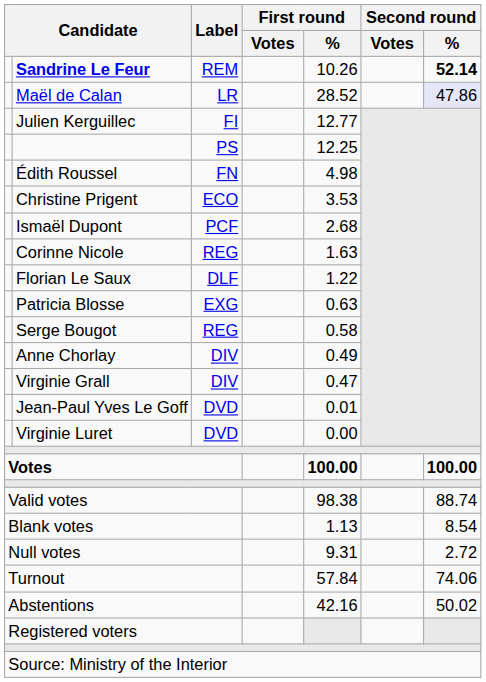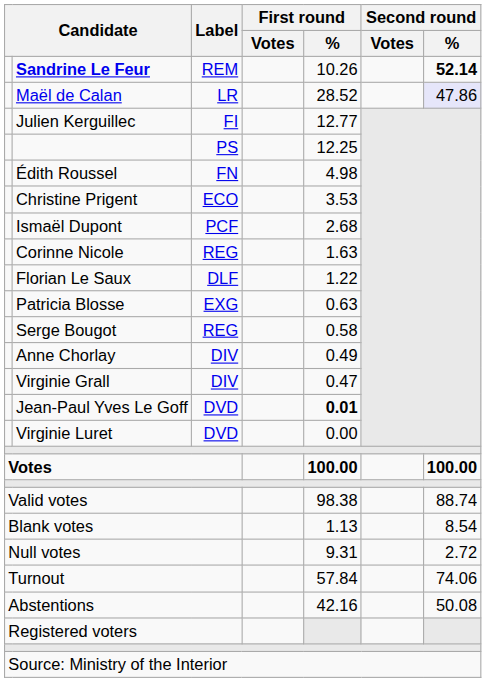(342, 408) normal -> (342, 408) bold
(457, 605) 50.02 -> (457, 605) 50.08
